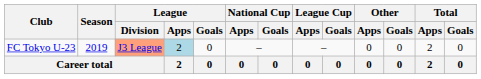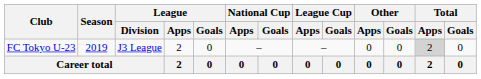(140, 47) lightsalmon background -> (140, 47) no background
(179, 47) lightblue background -> (179, 47) no background
(430, 47) no background -> (430, 47) lightgrey background
